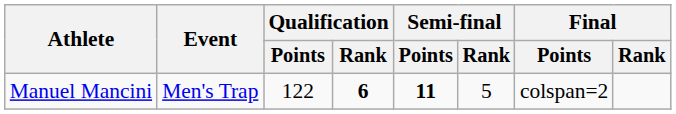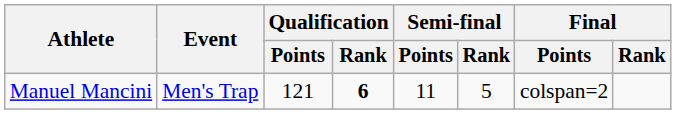(298, 91) 122 -> (298, 91) 121
(426, 91) bold -> (426, 91) normal
